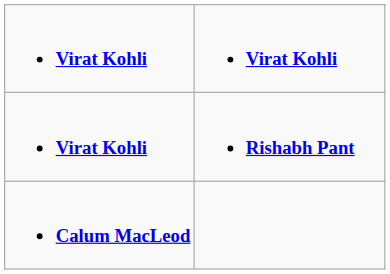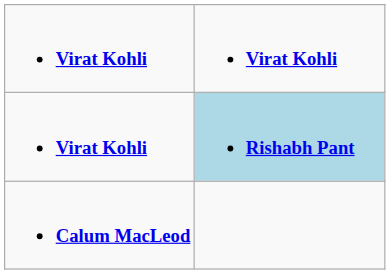(290, 147) no background -> (290, 147) lightblue background
